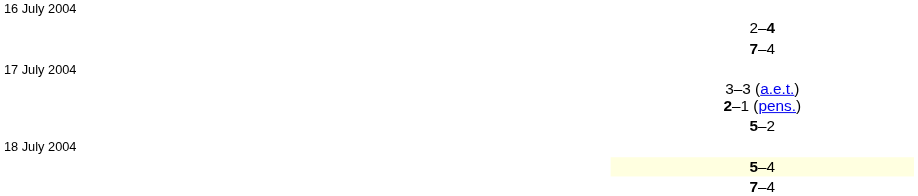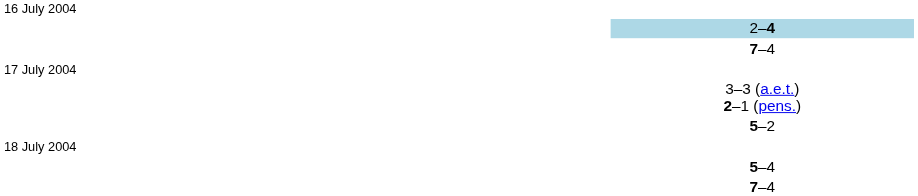(762, 28) no background -> (762, 28) lightblue background
(762, 166) lightyellow background -> (762, 166) no background
